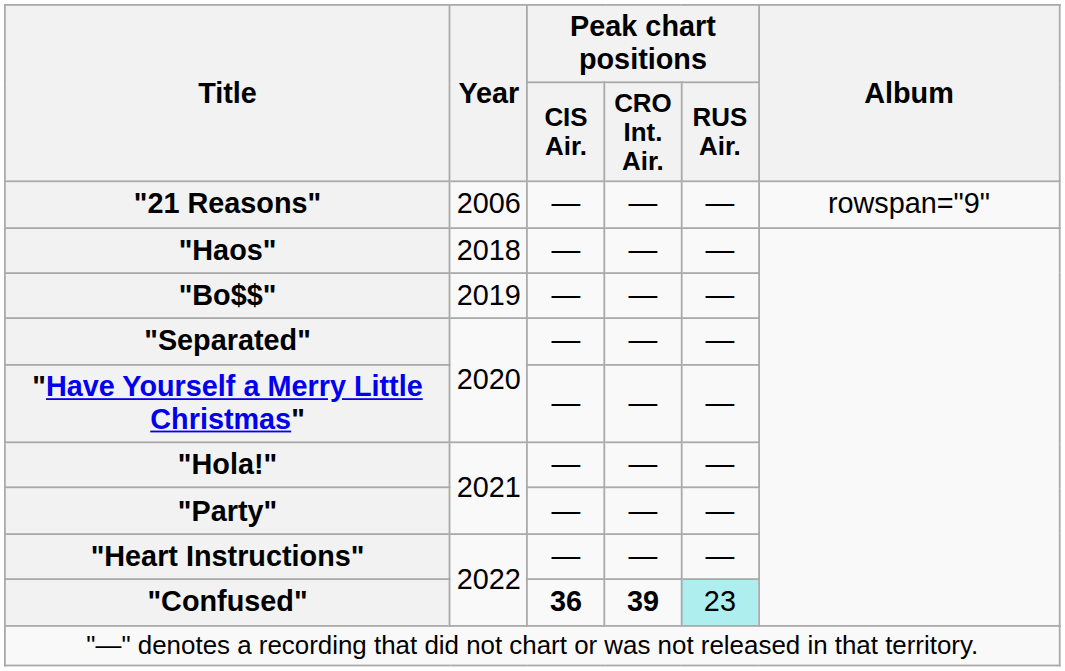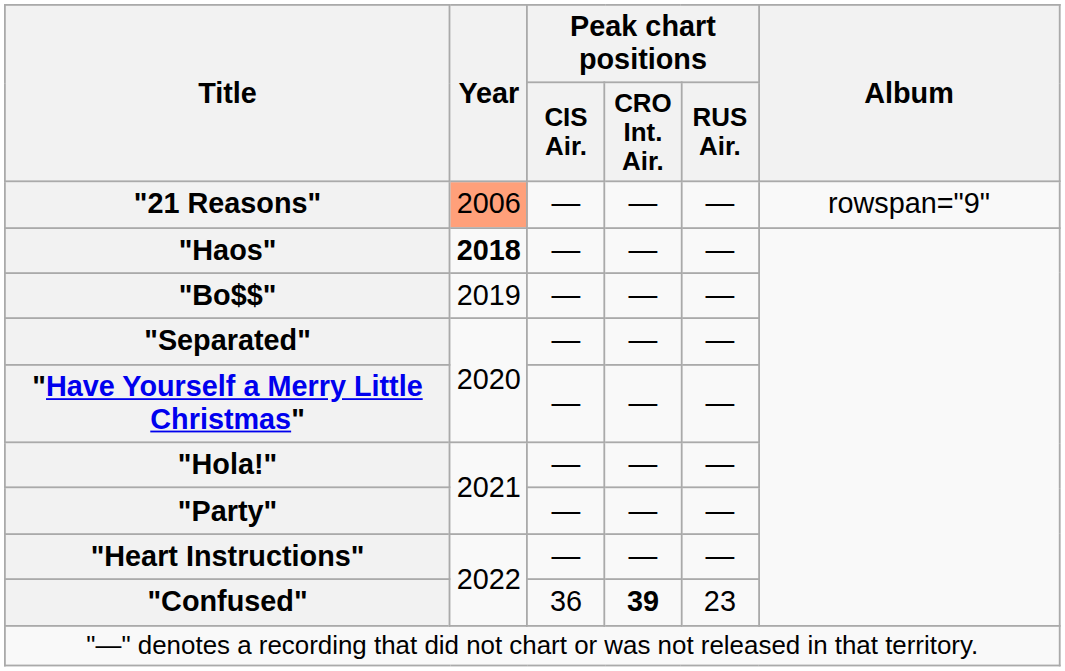(489, 203) no background -> (489, 203) lightsalmon background
(489, 249) normal -> (489, 249) bold
(566, 601) bold -> (566, 601) normal
(720, 601) paleturquoise background -> (720, 601) no background
